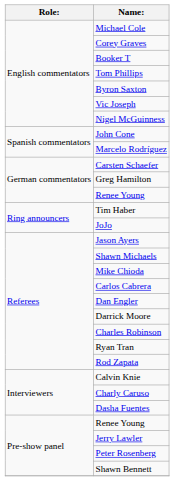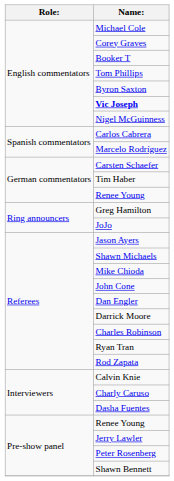(116, 103) normal -> (117, 103) bold
(115, 134) John Cone -> (123, 134) Carlos Cabrera
(123, 179) Greg Hamilton -> (115, 179) Tim Haber
(115, 210) Tim Haber -> (123, 210) Greg Hamilton
(123, 286) Carlos Cabrera -> (115, 286) John Cone
